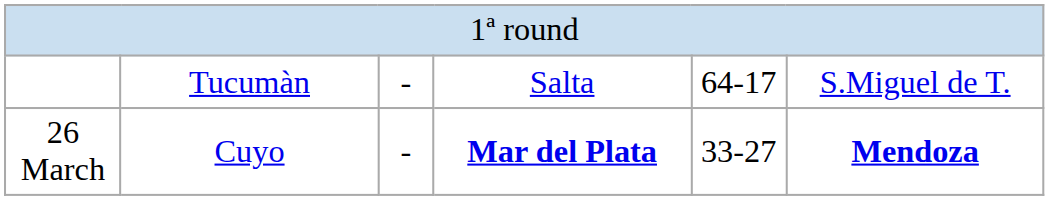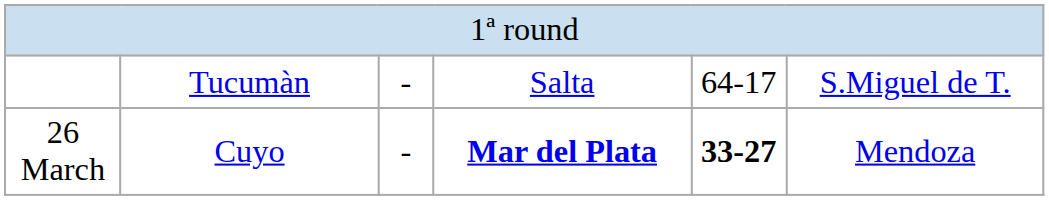(739, 150) normal -> (739, 150) bold
(915, 150) bold -> (915, 150) normal
